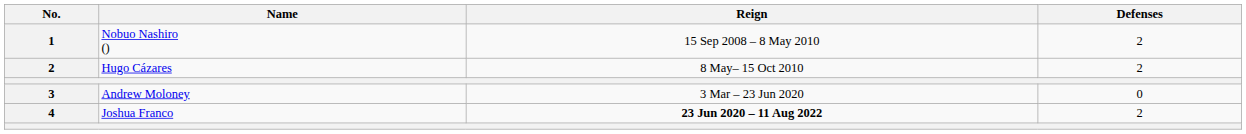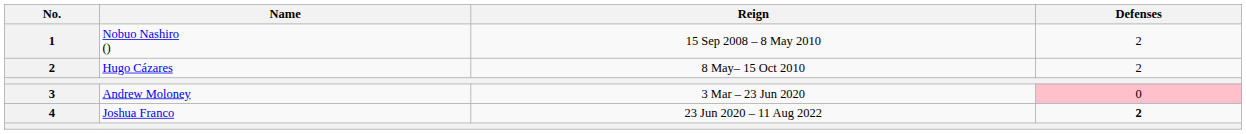(1140, 93) no background -> (1139, 93) pink background
(752, 113) bold -> (753, 113) normal
(1140, 113) normal -> (1139, 113) bold
